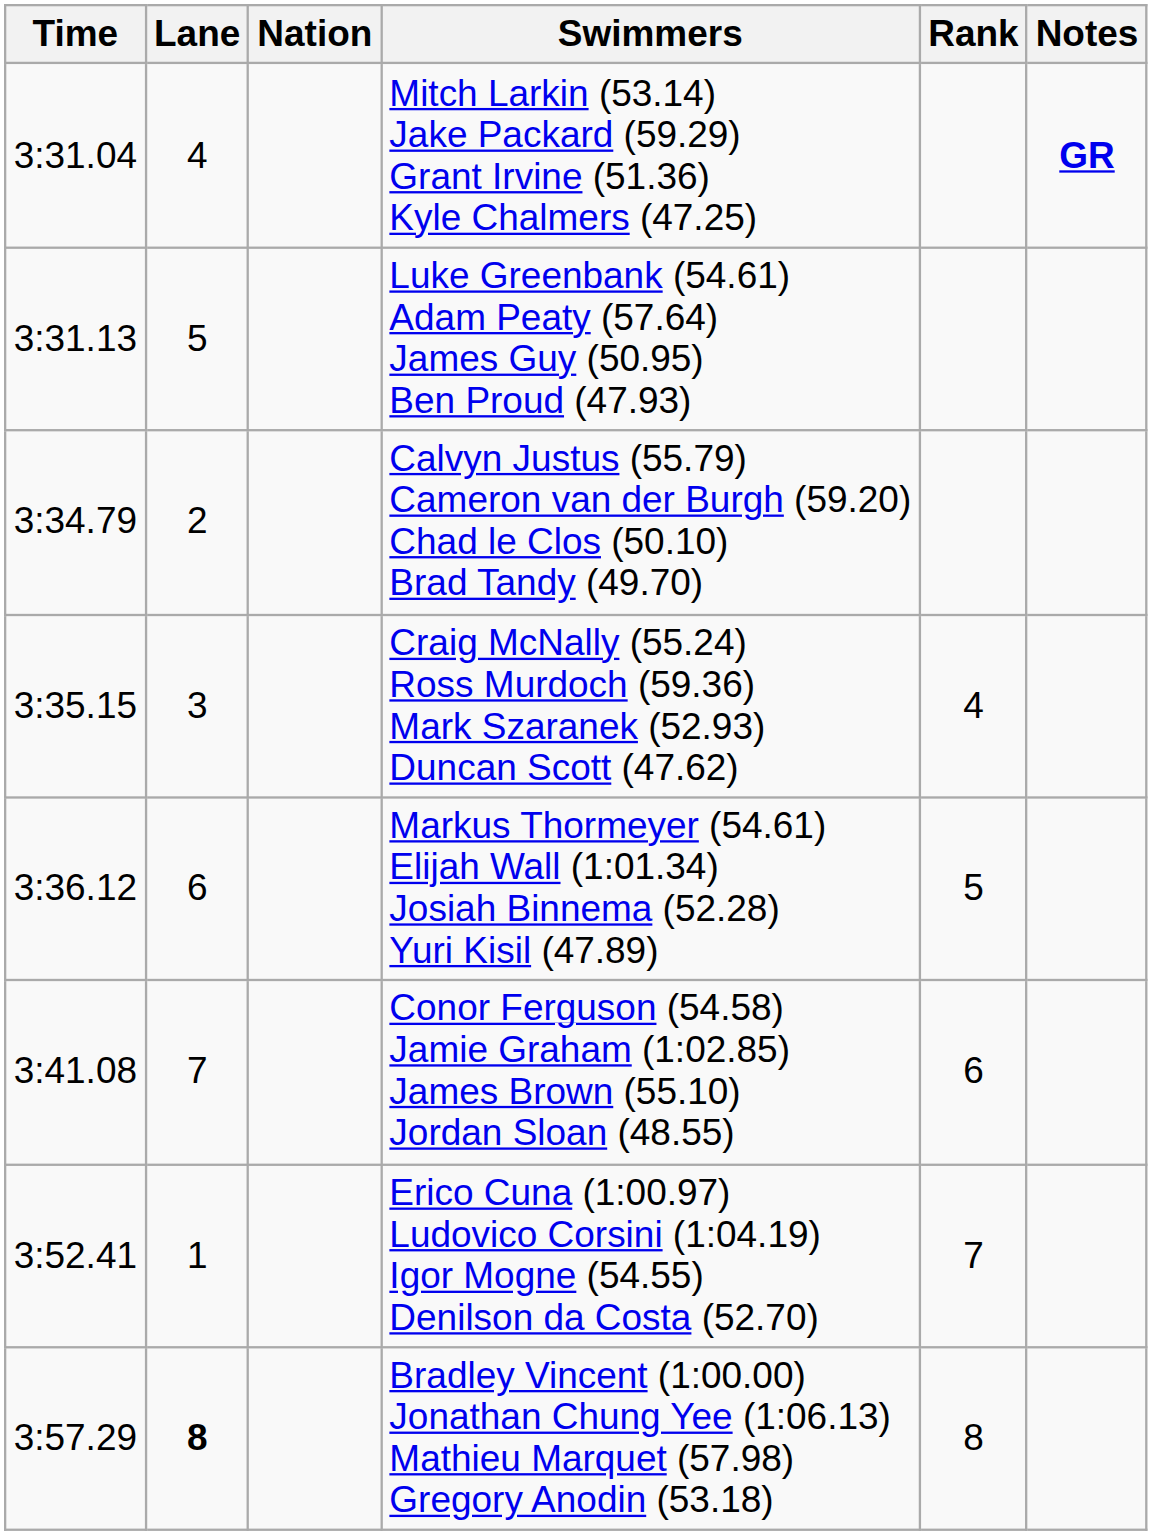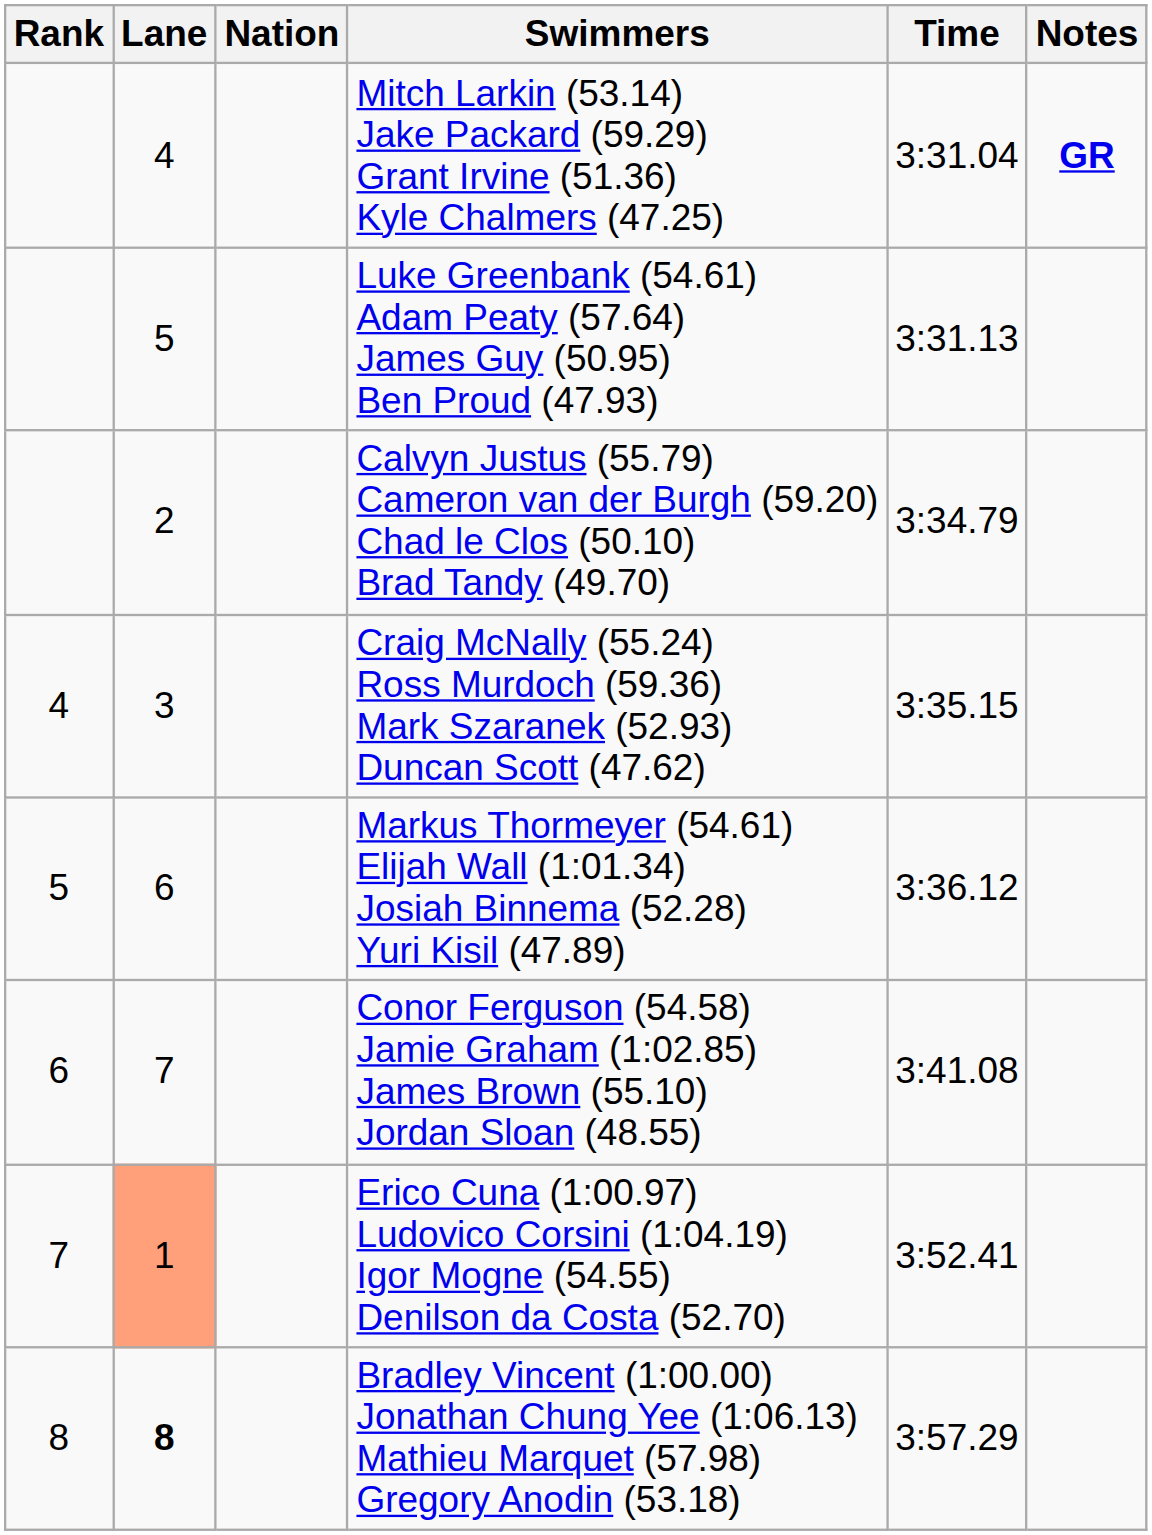columns swapped: (973, 33) <-> (75, 33)
(197, 1254) no background -> (164, 1254) lightsalmon background
